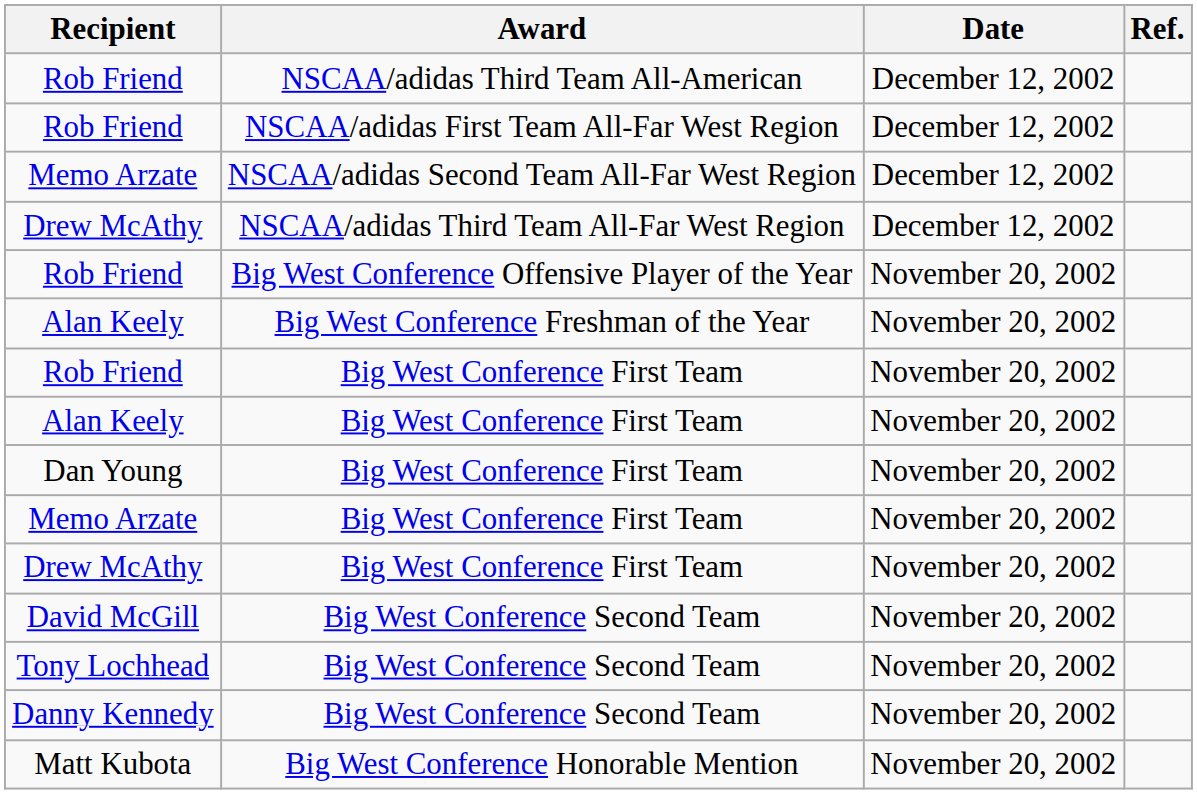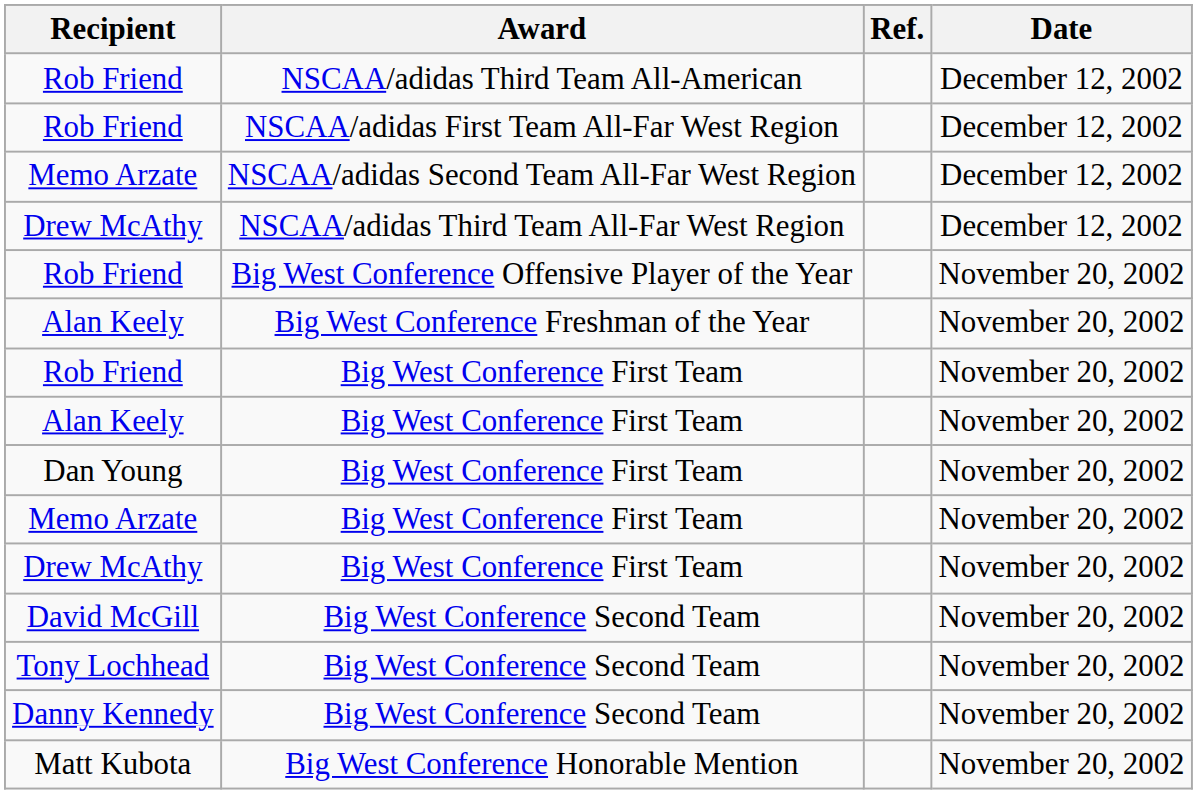columns swapped: (993, 28) <-> (1158, 28)
